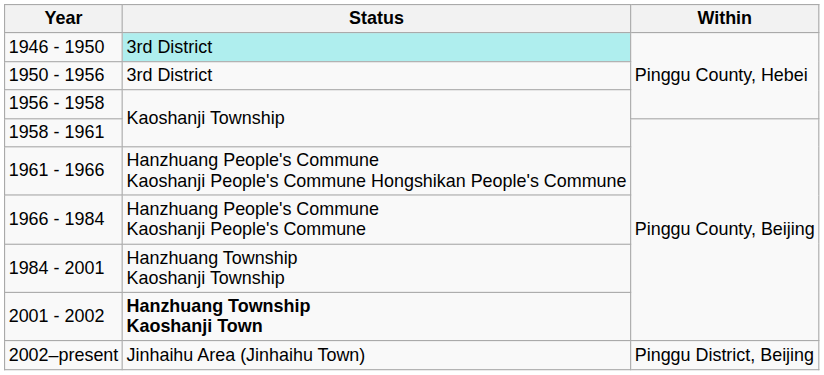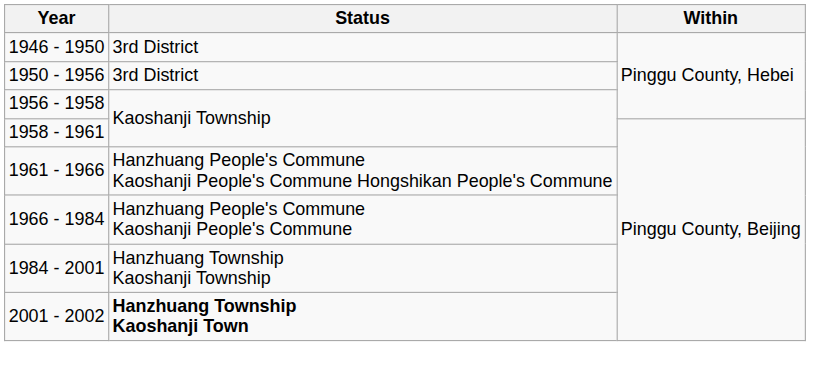(169, 47) paleturquoise background -> (155, 47) no background
- row: (63, 355)
